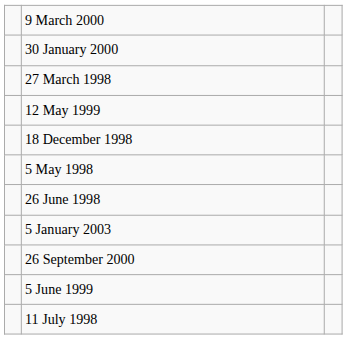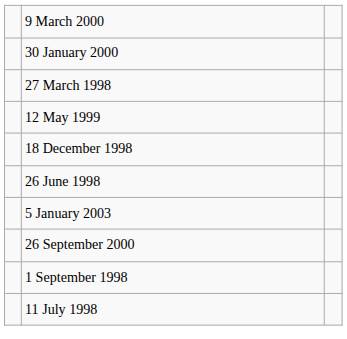- row: (59, 169)
- row: (59, 289)
+ row: (76, 277)
